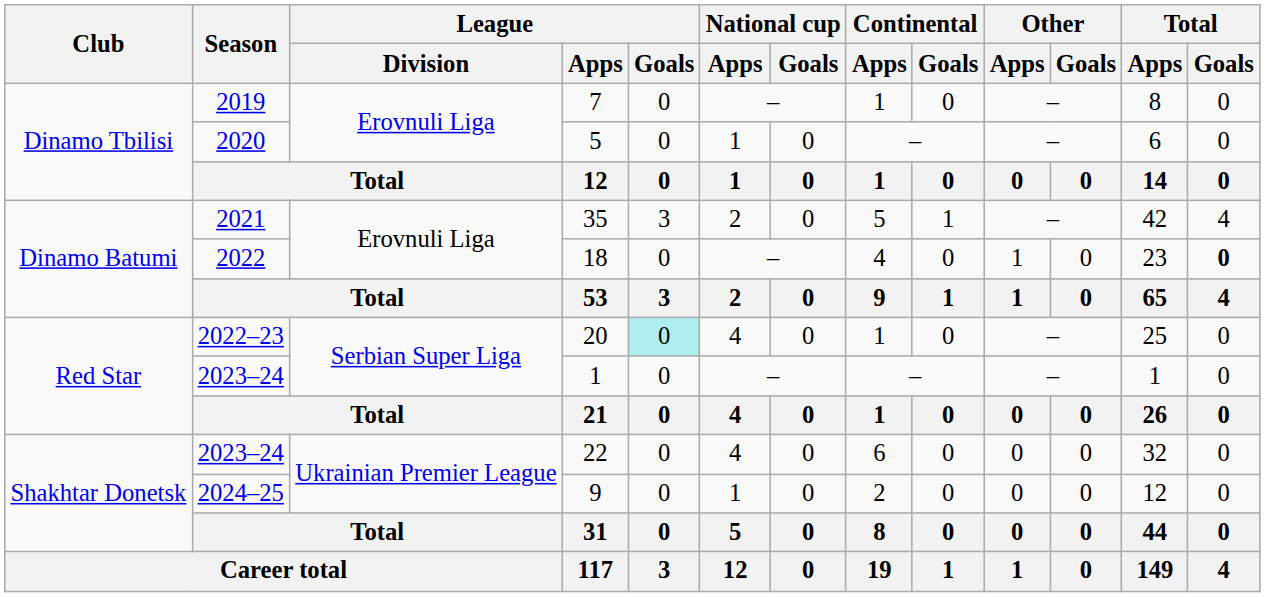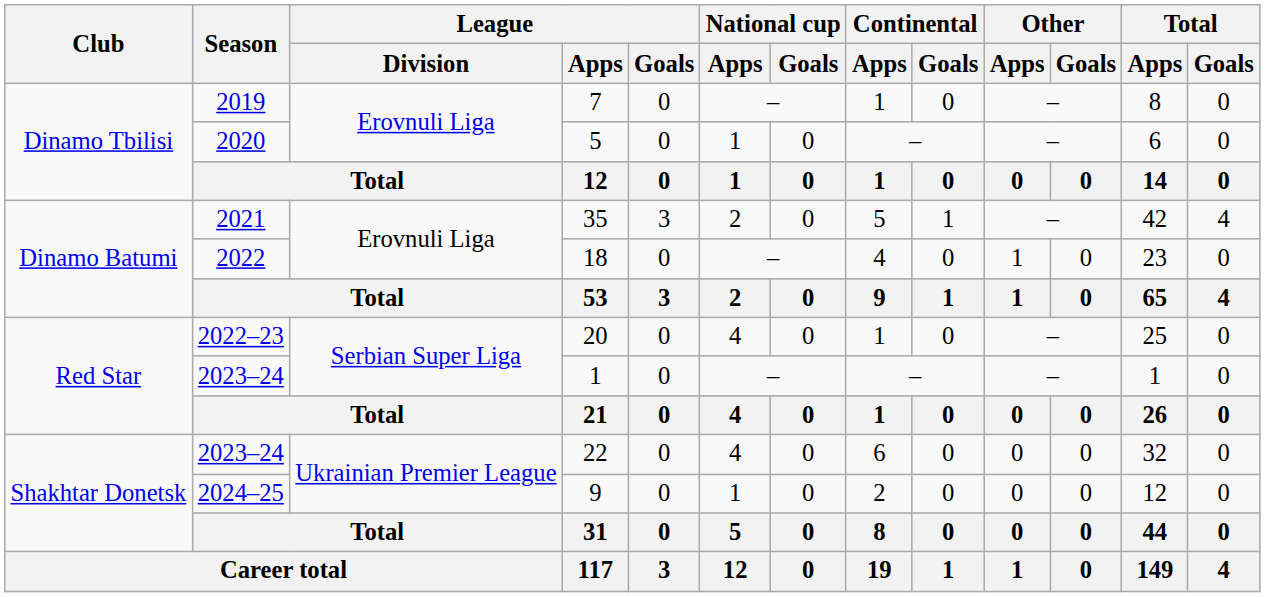(1224, 258) bold -> (1224, 258) normal
(664, 336) paleturquoise background -> (664, 336) no background
